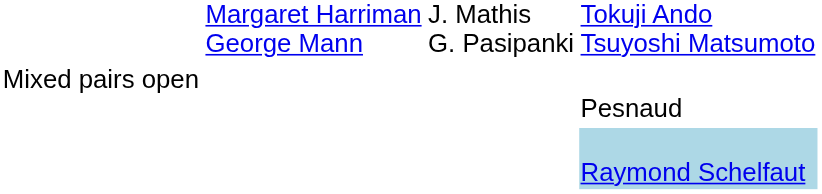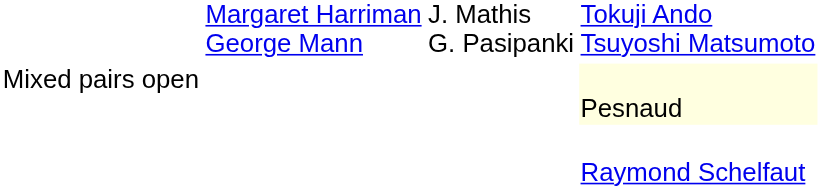(631, 108) no background -> (631, 108) lightyellow background
(693, 172) lightblue background -> (693, 172) no background
